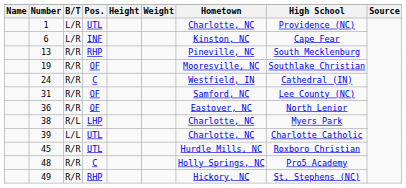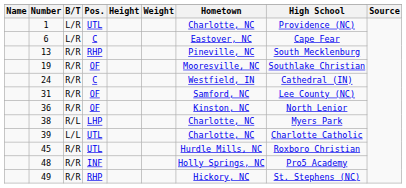(95, 39) INF -> (95, 39) C
(221, 39) Kinston, NC -> (221, 39) Eastover, NC
(221, 108) Eastover, NC -> (221, 108) Kinston, NC
(95, 163) C -> (95, 163) INF
